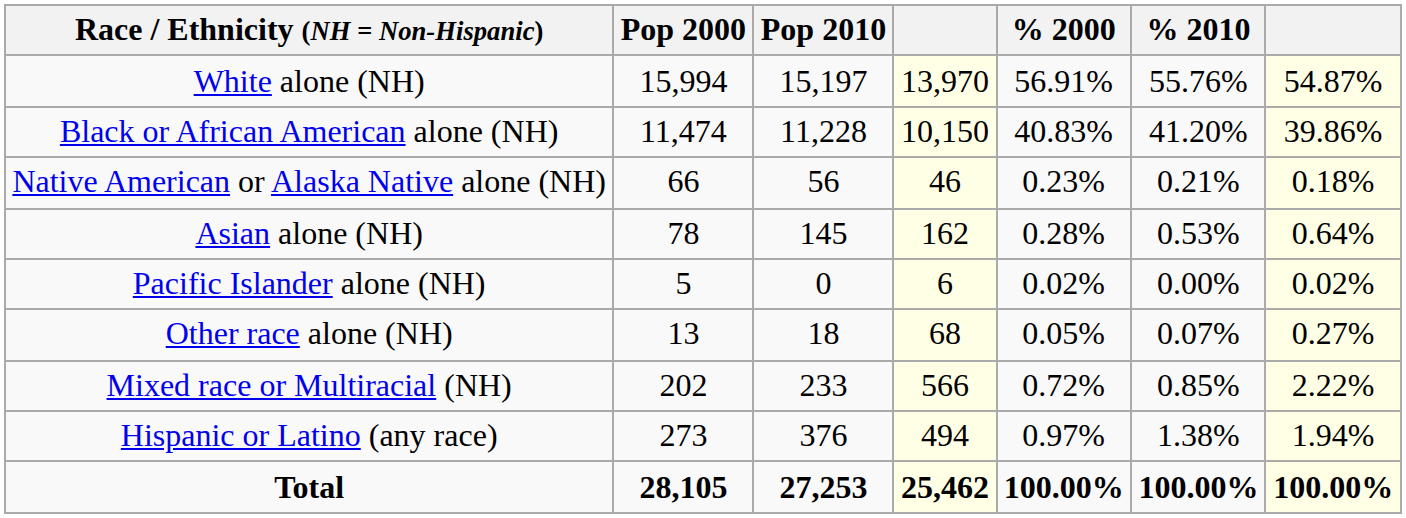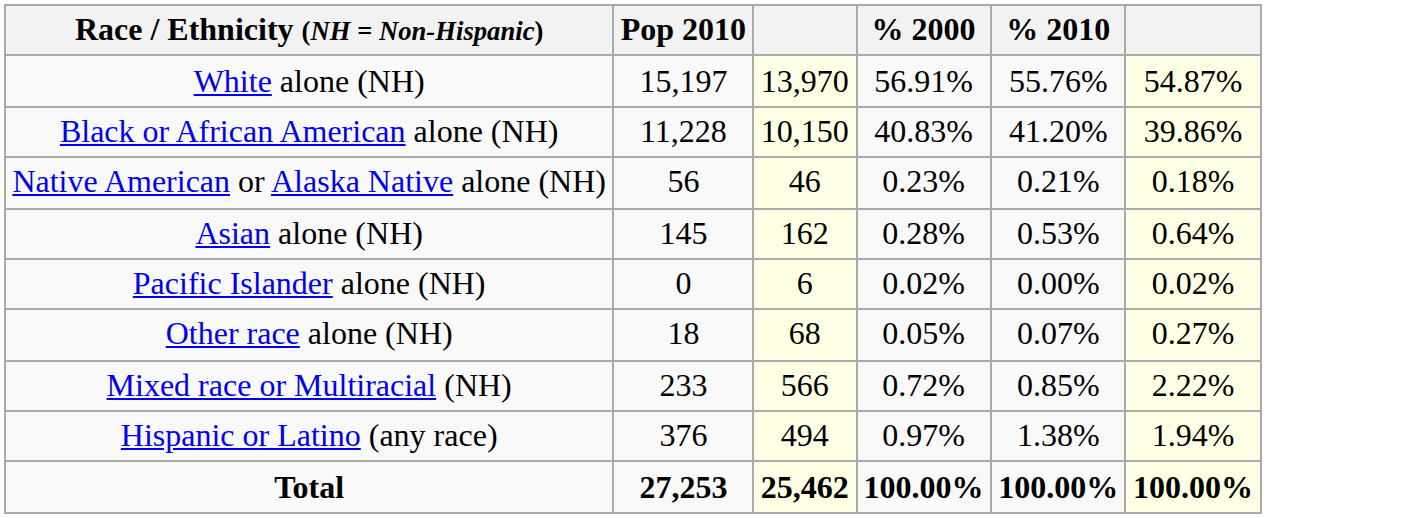- column: (683, 29)
